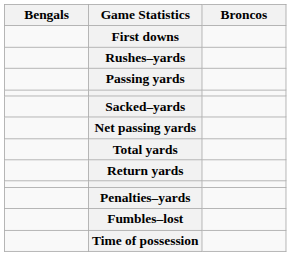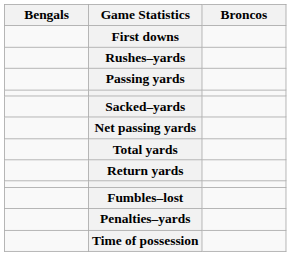rows swapped: (47, 219) <-> (47, 198)
